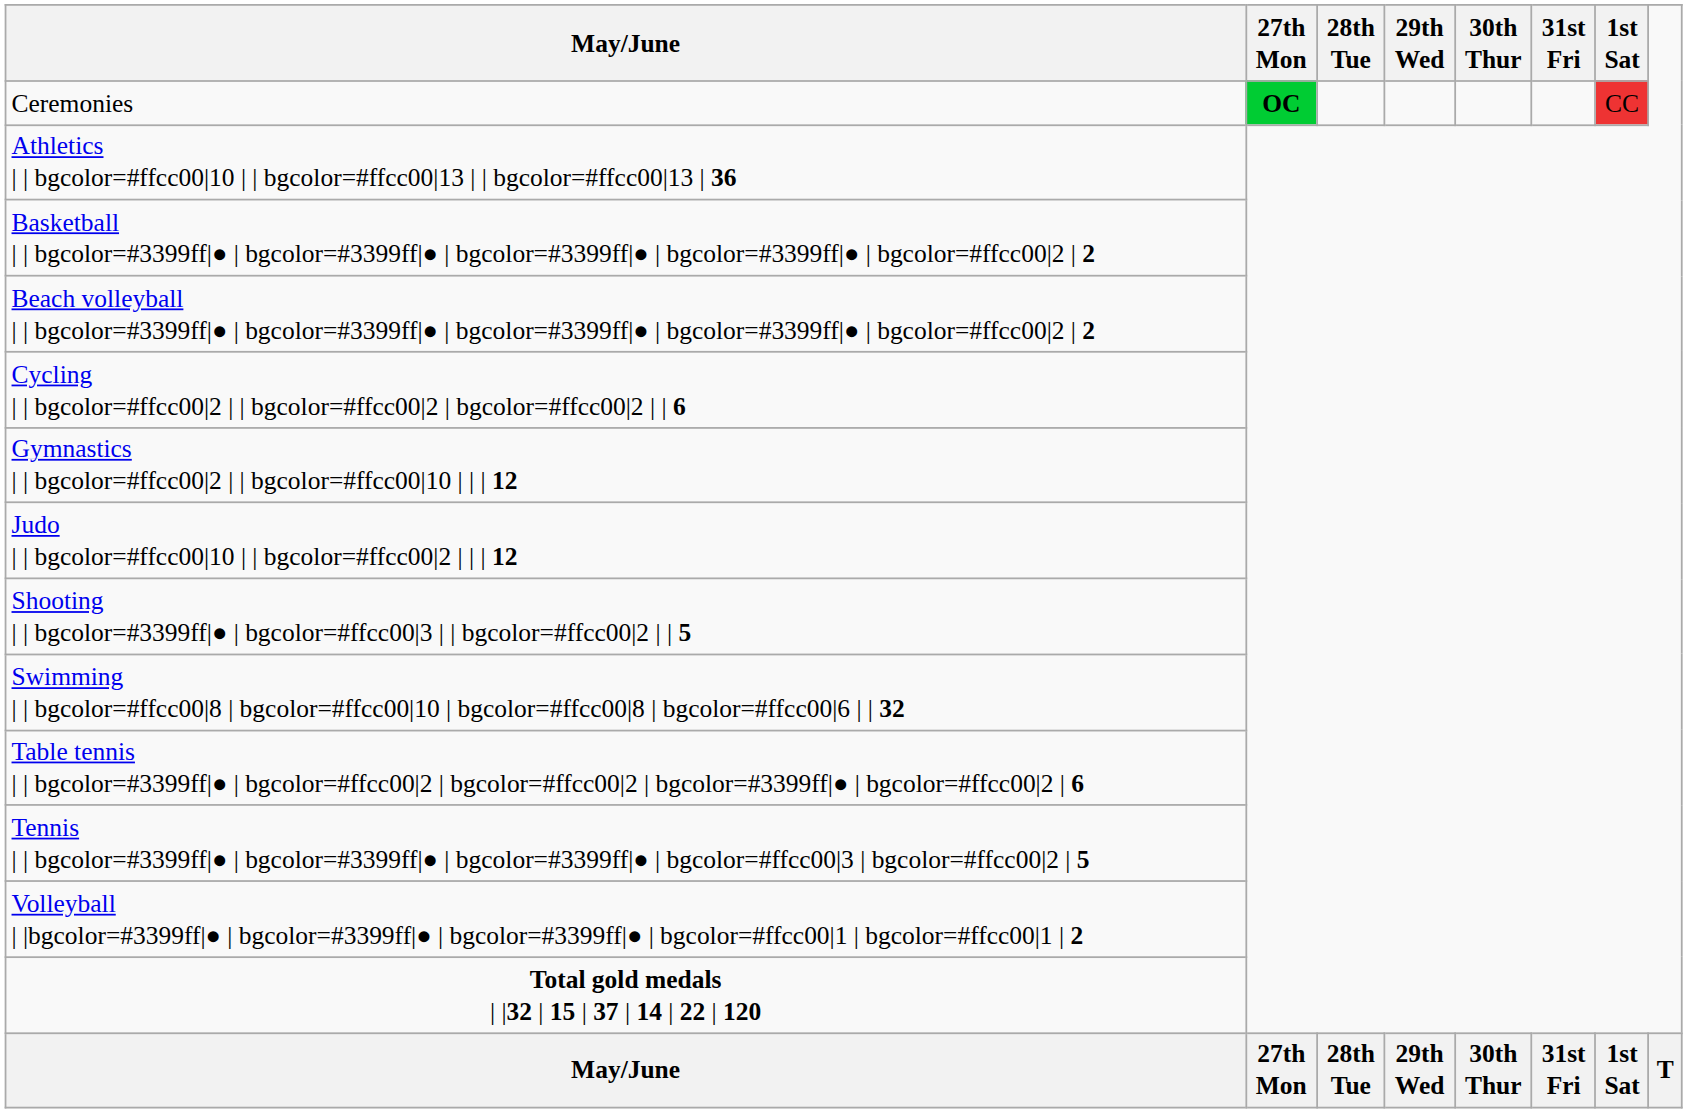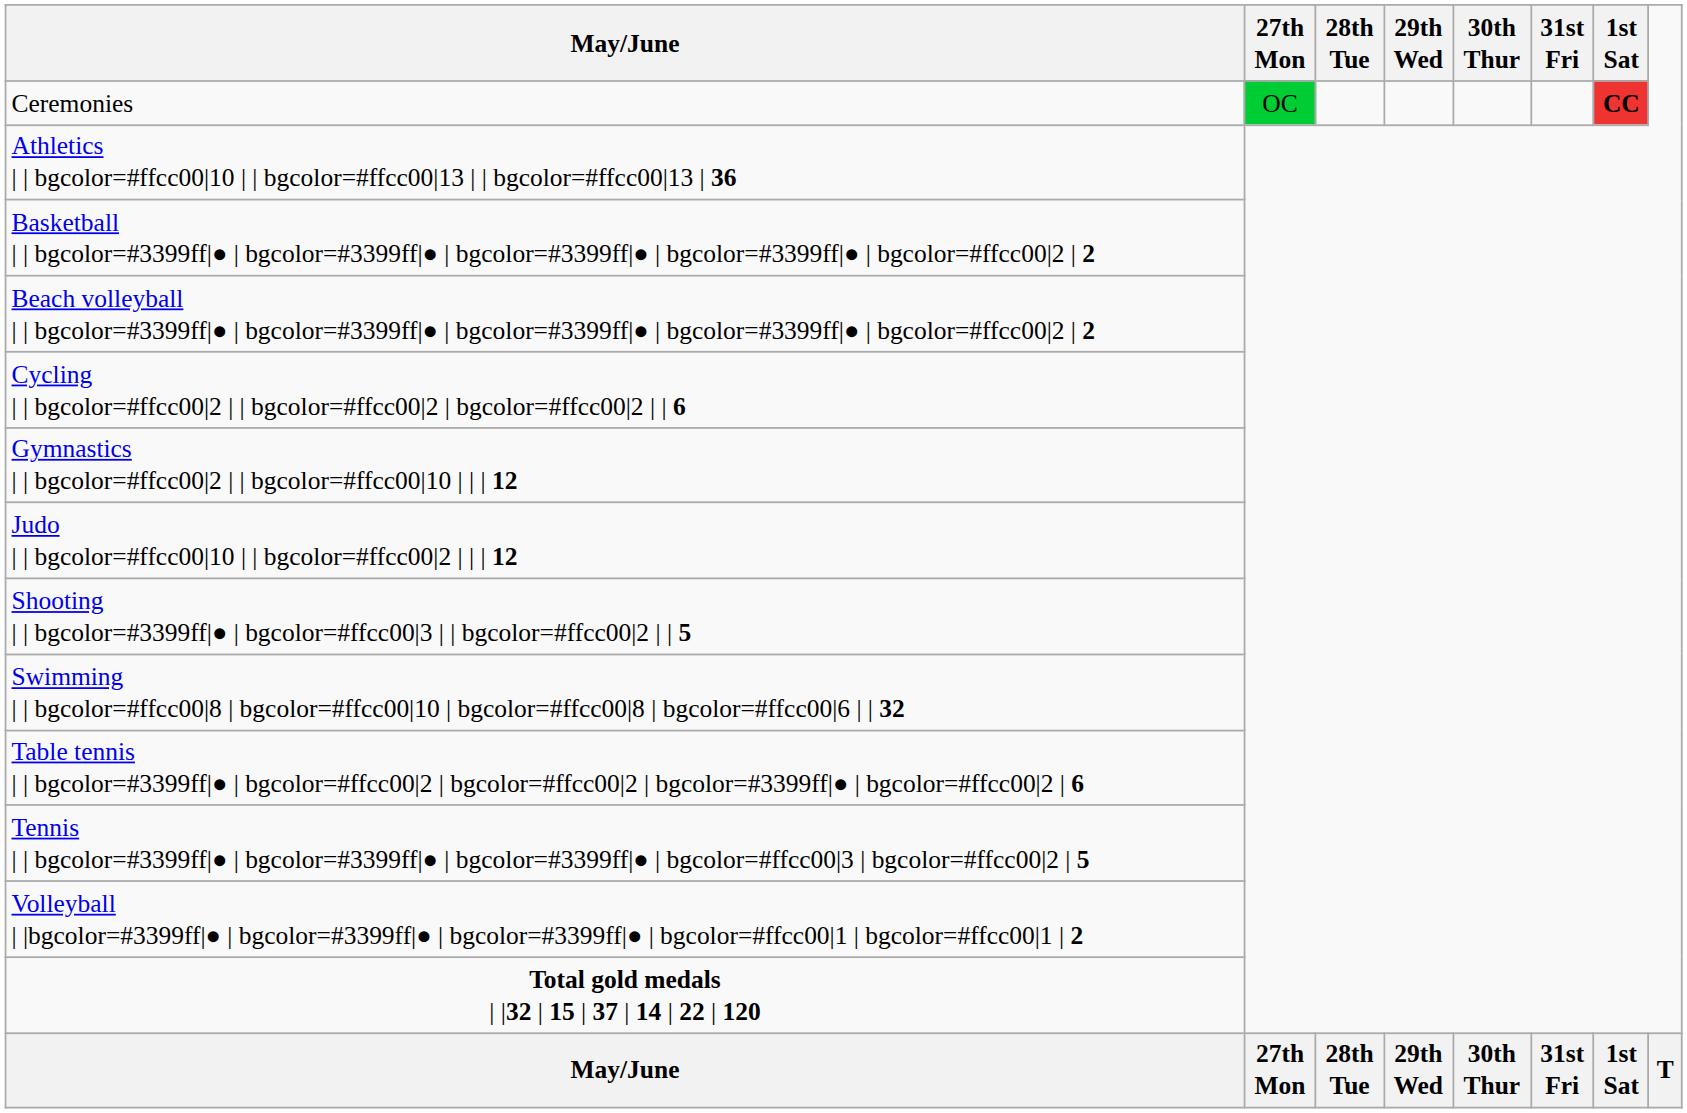(1281, 102) bold -> (1280, 102) normal
(1622, 102) normal -> (1621, 102) bold
